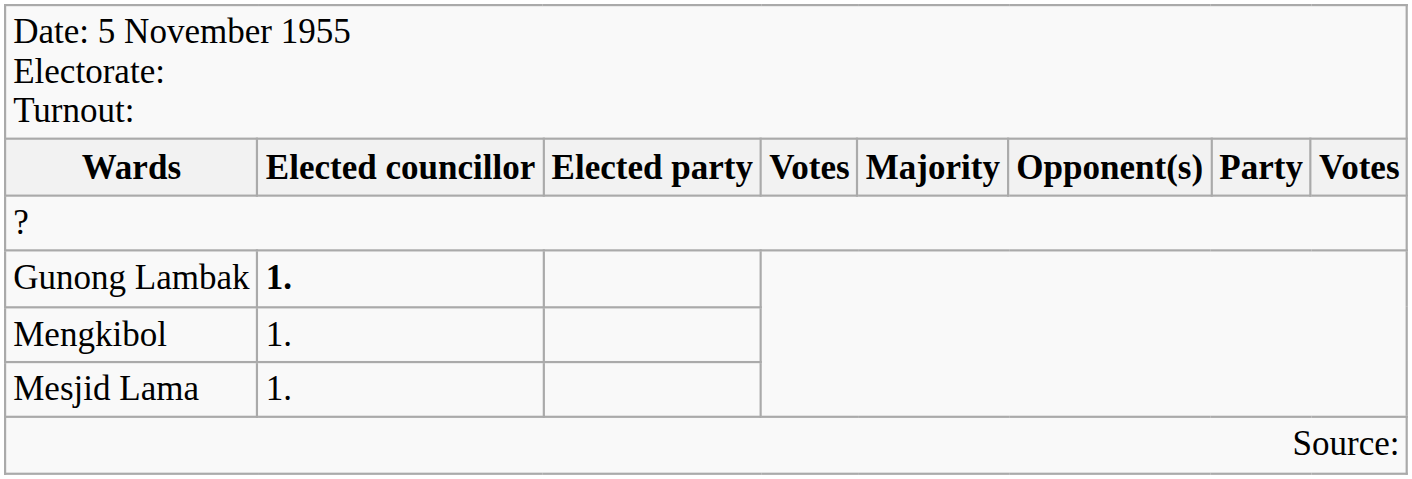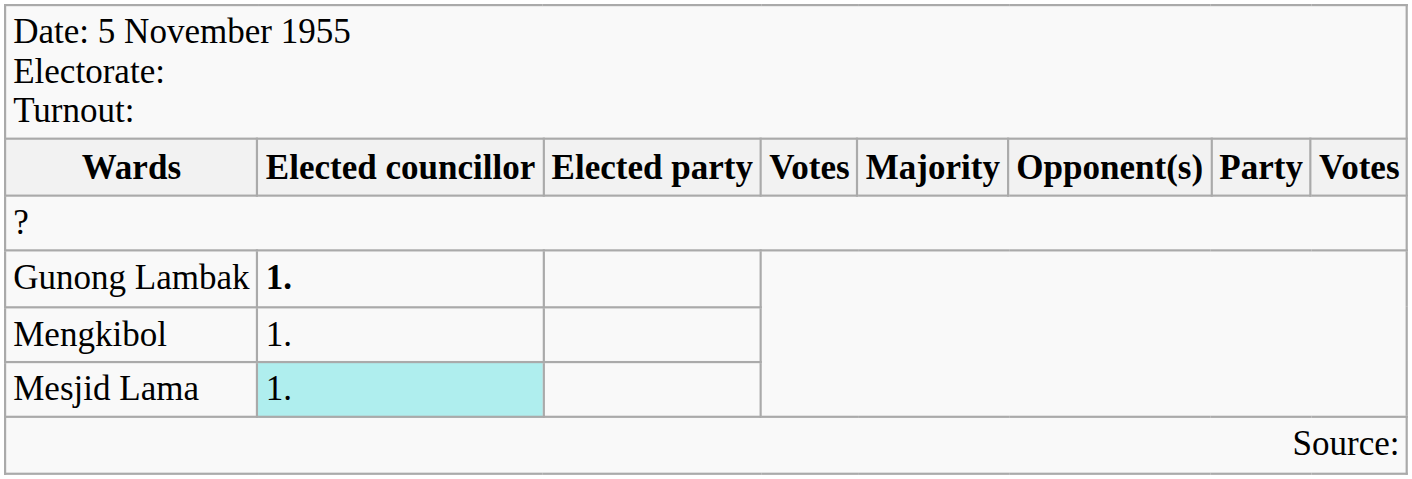(279, 388) no background -> (279, 388) paleturquoise background
